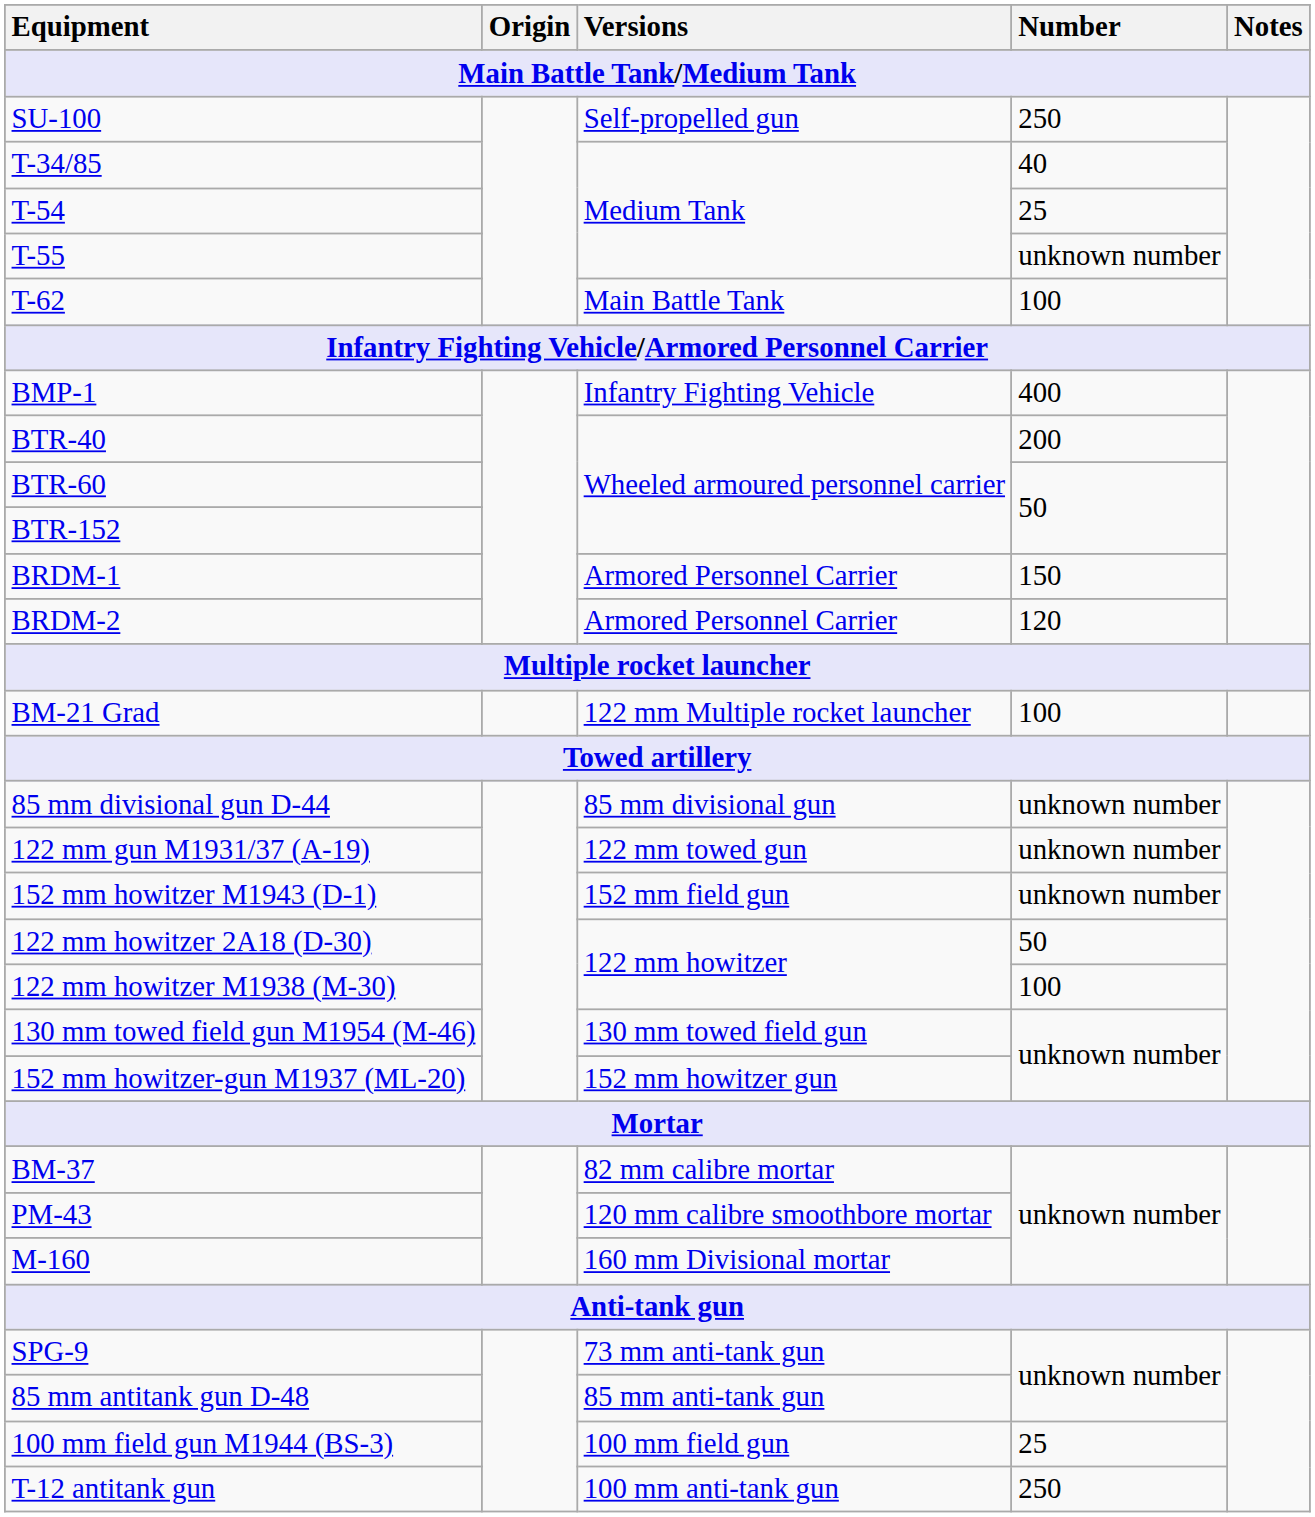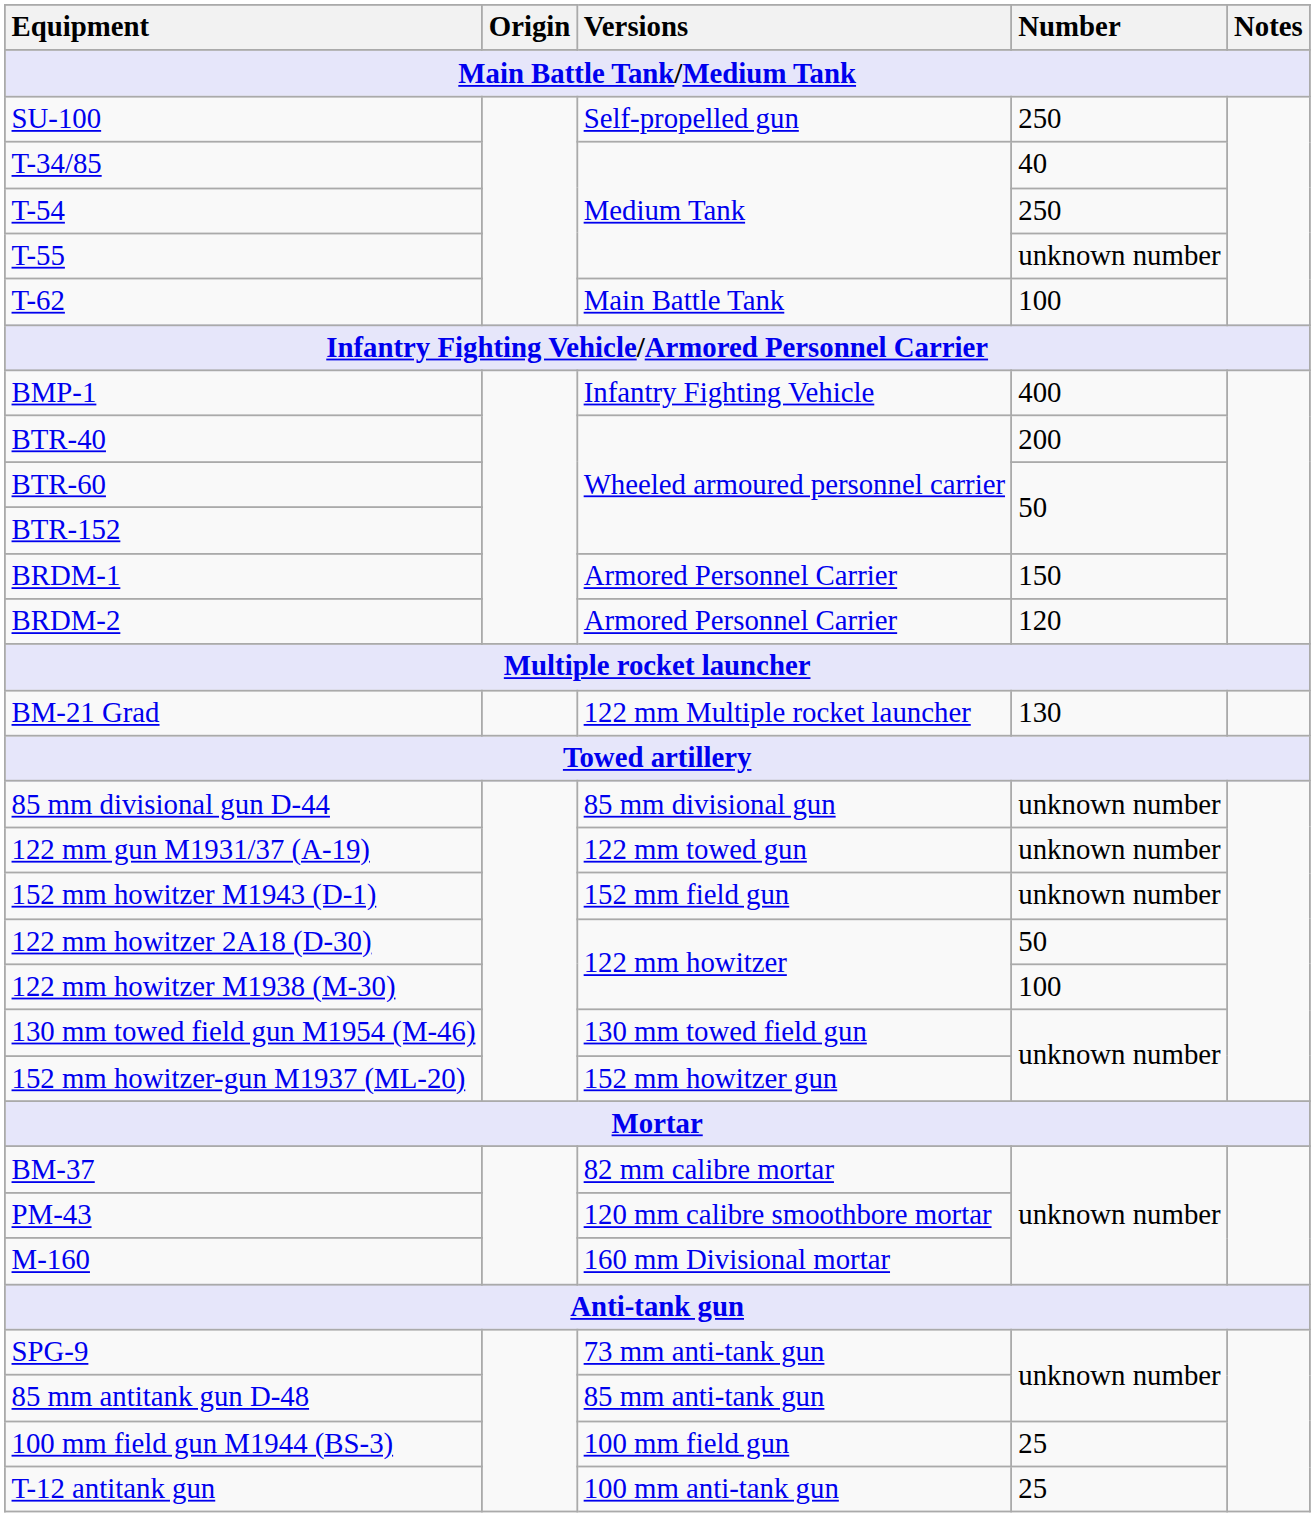(1033, 210) 25 -> (1040, 210) 250
(1040, 712) 100 -> (1040, 712) 130
(1040, 1488) 250 -> (1033, 1488) 25
